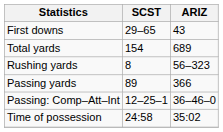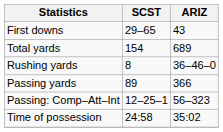(191, 65) 56–323 -> (194, 65) 36–46–0
(194, 100) 36–46–0 -> (191, 100) 56–323
